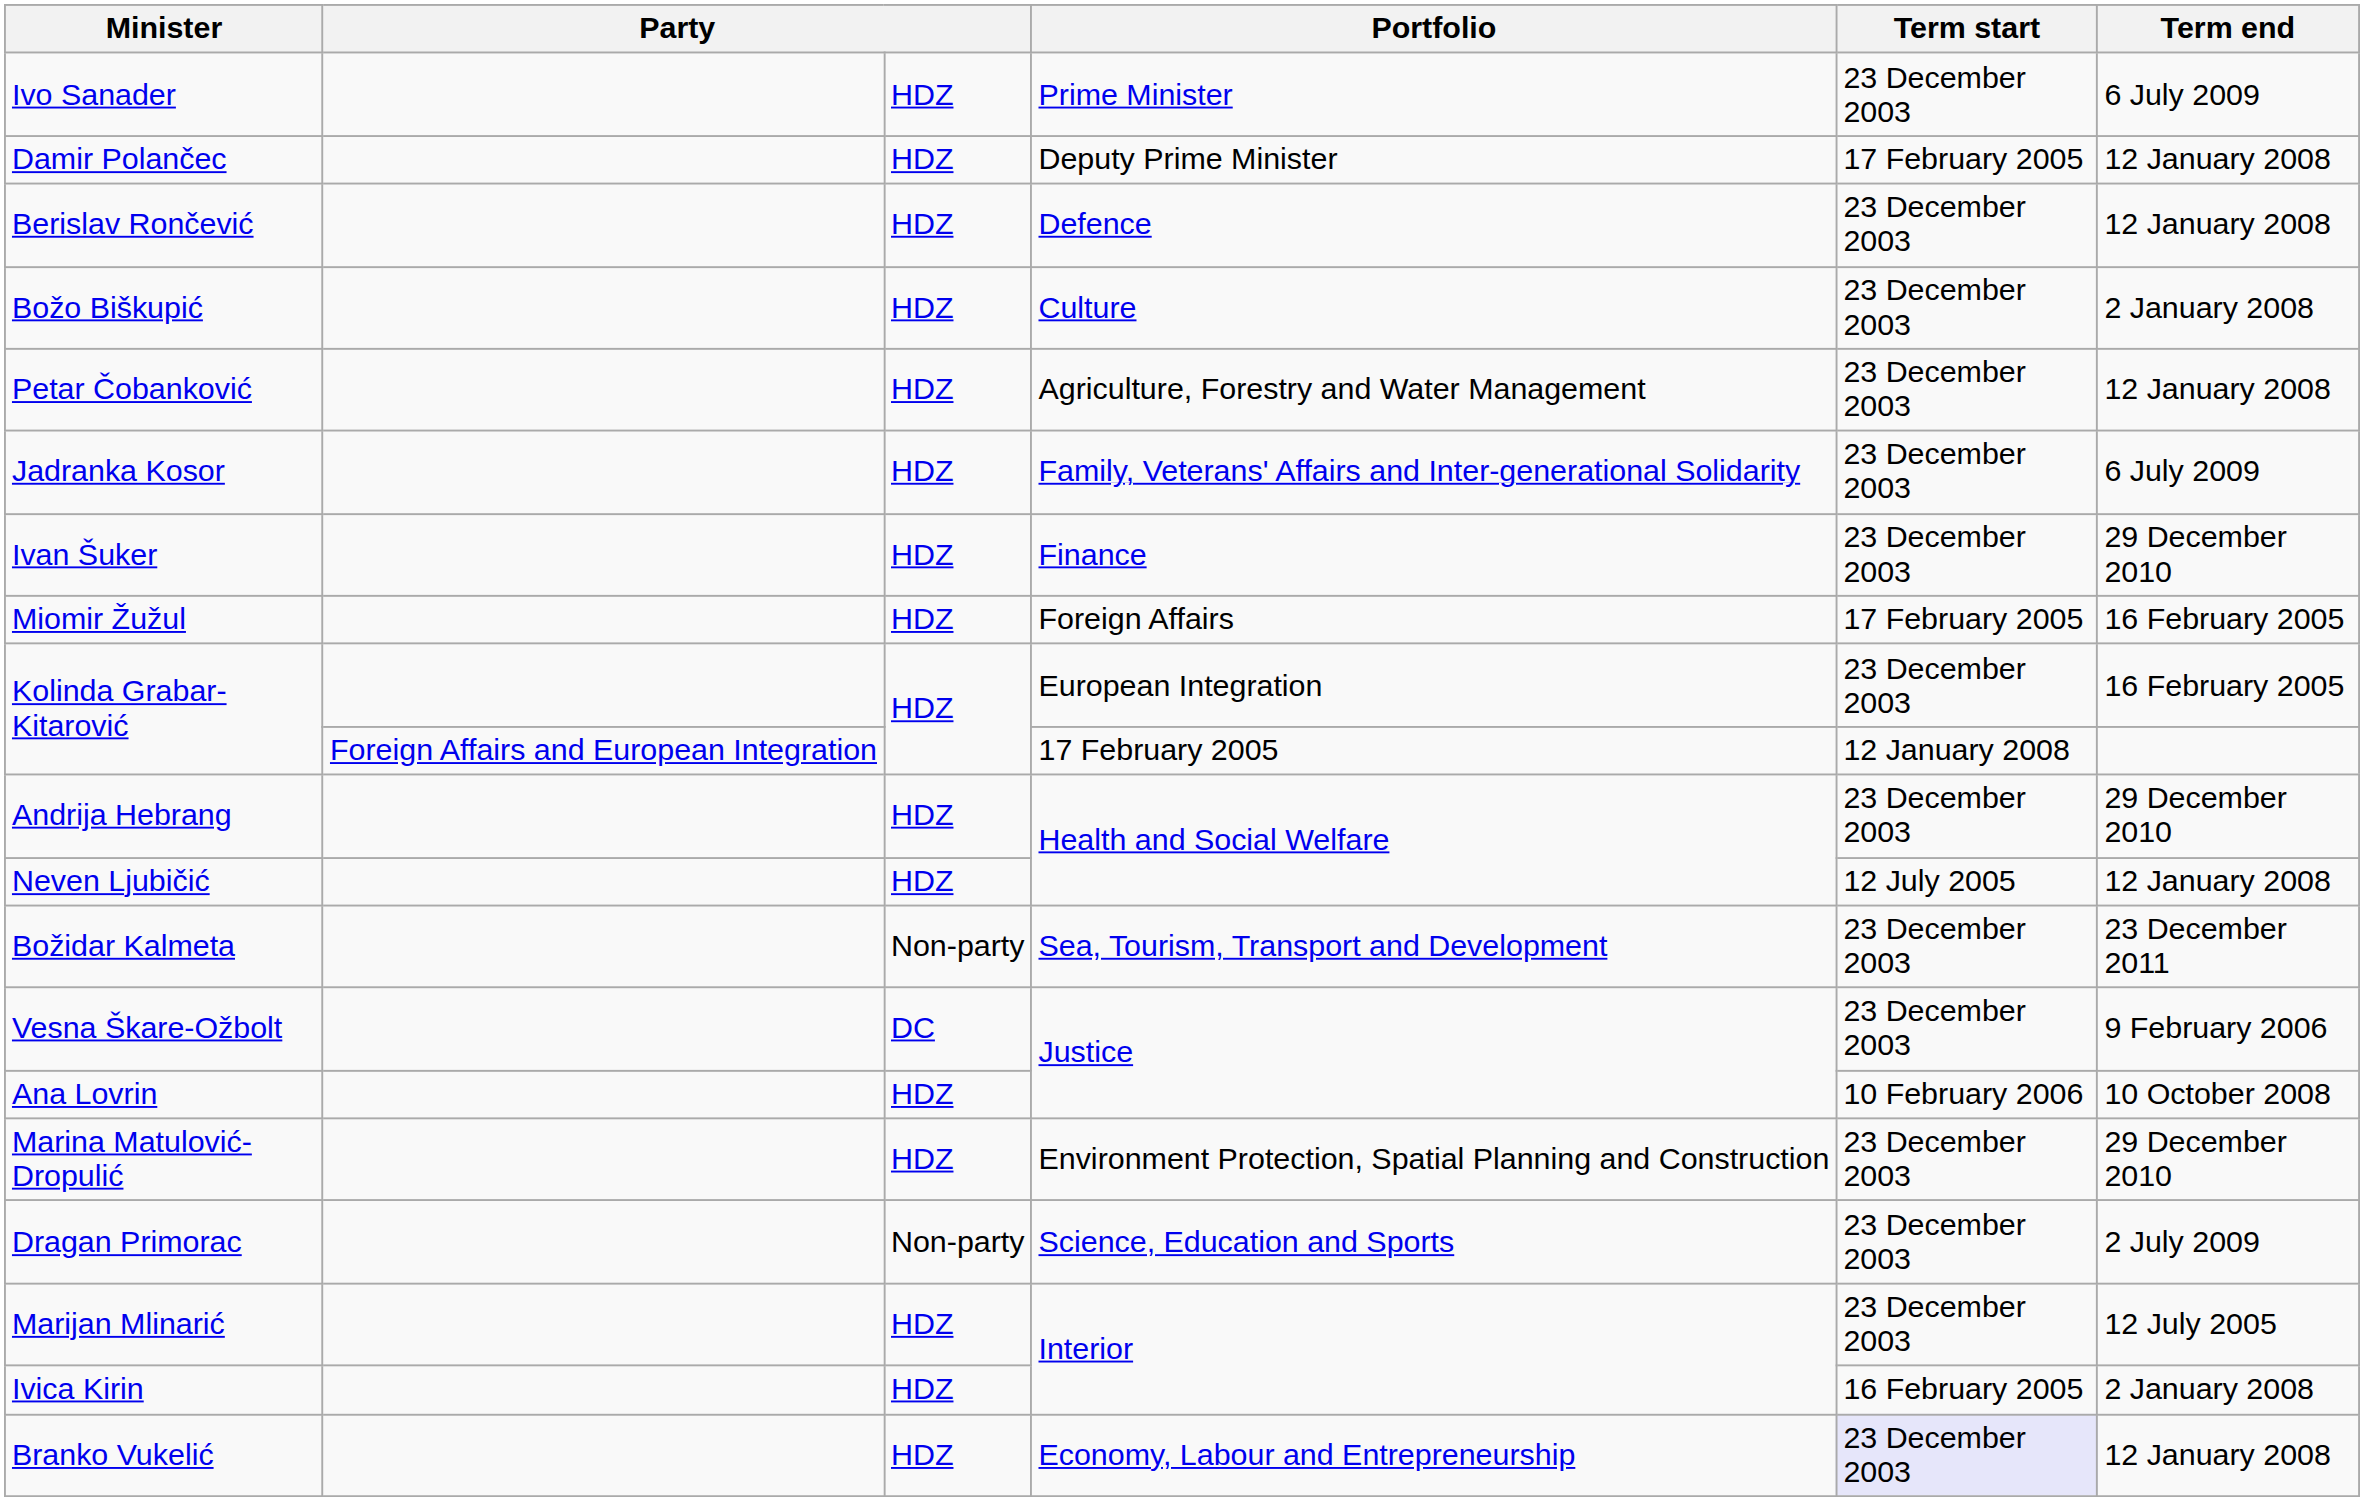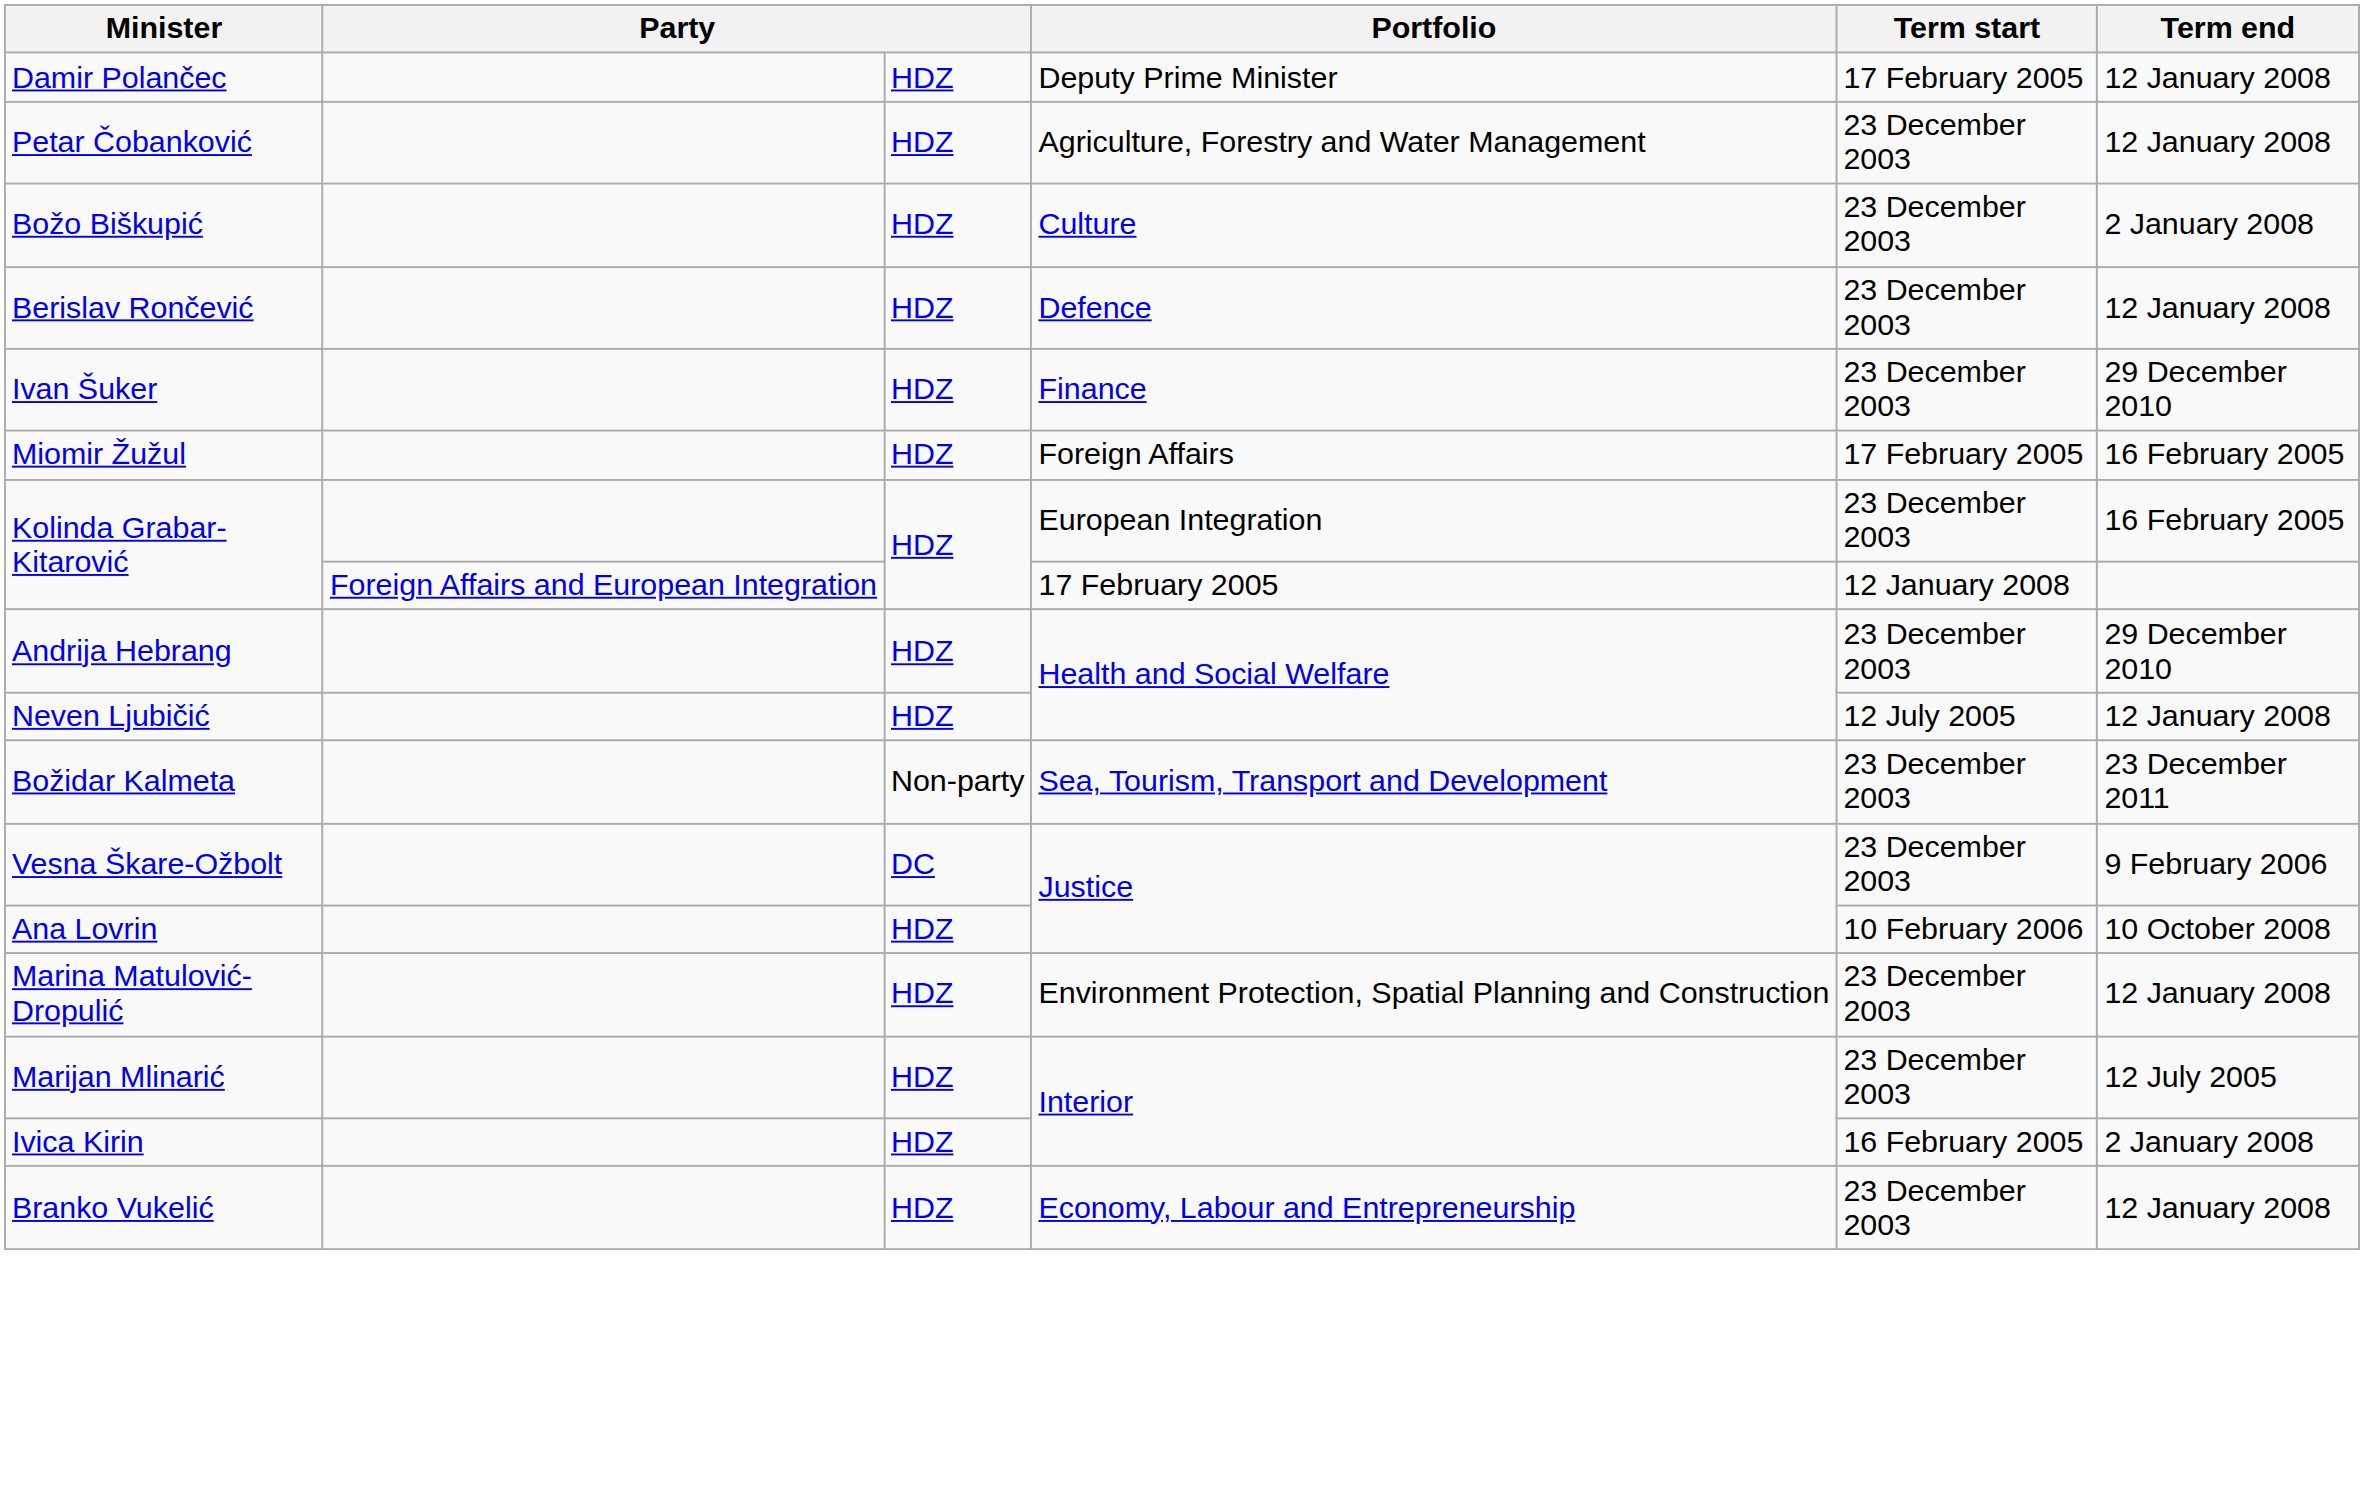- row: (94, 93)
rows swapped: (132, 389) <-> (133, 224)
- row: (118, 471)
(2196, 1159) 29 December 2010 -> (2218, 994) 12 January 2008
- row: (127, 1241)
(1935, 1454) lavender background -> (1935, 1207) no background
